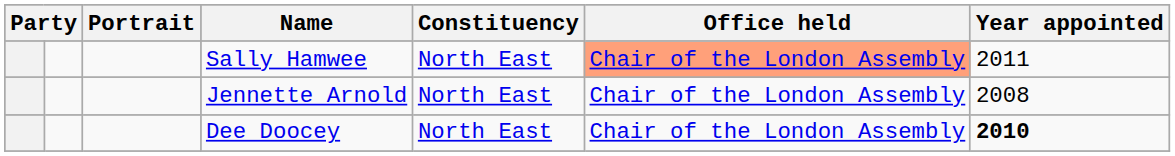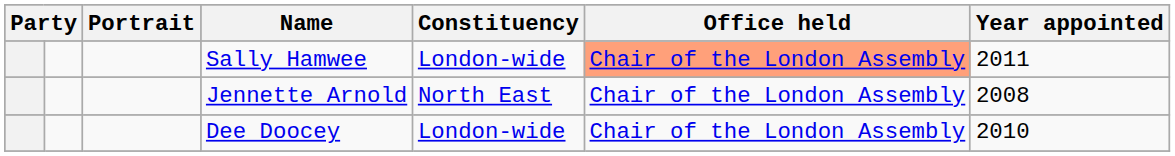(485, 60) North East -> (492, 60) London-wide
(485, 132) North East -> (492, 132) London-wide
(1003, 132) bold -> (1003, 132) normal
